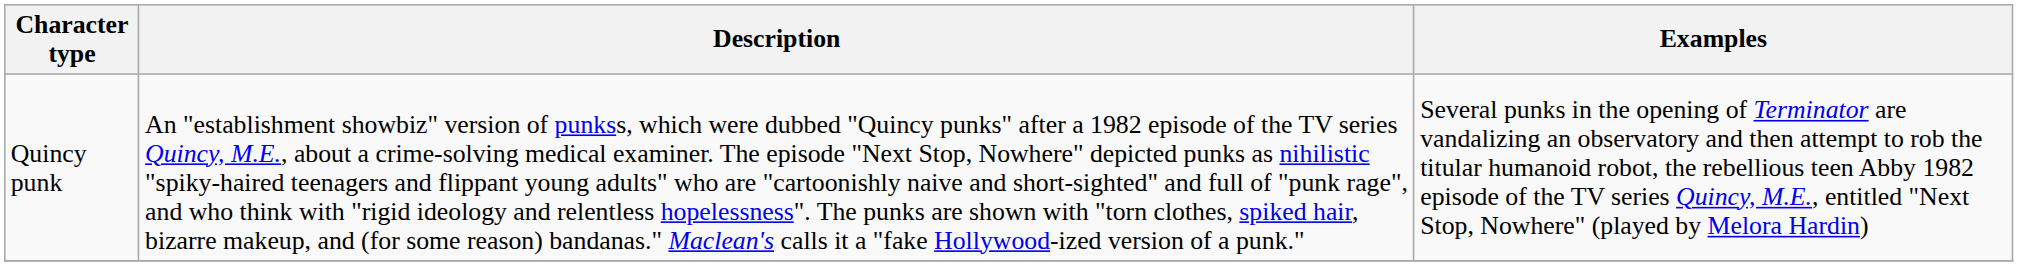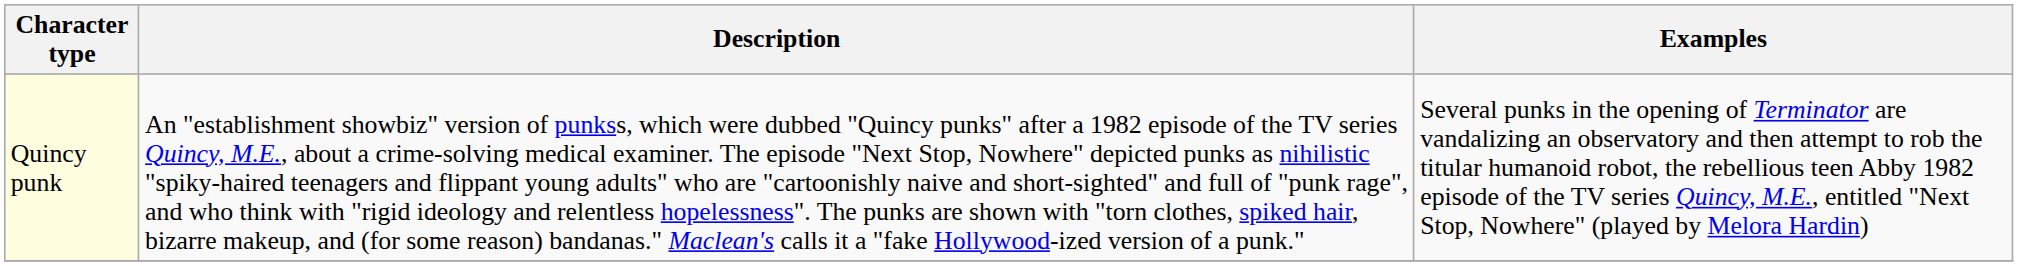(49, 167) no background -> (49, 167) lightyellow background
